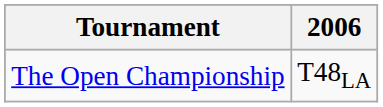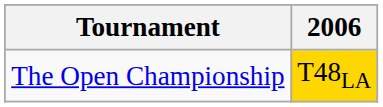(334, 75) no background -> (334, 75) gold background
